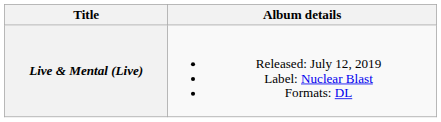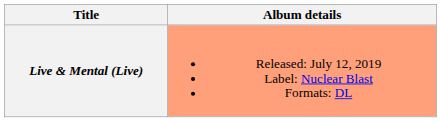(302, 78) no background -> (302, 78) lightsalmon background
